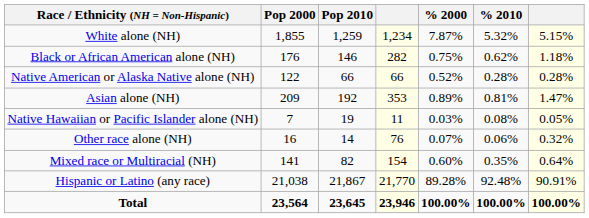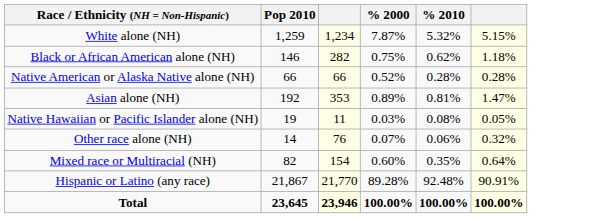- column: (290, 14)
